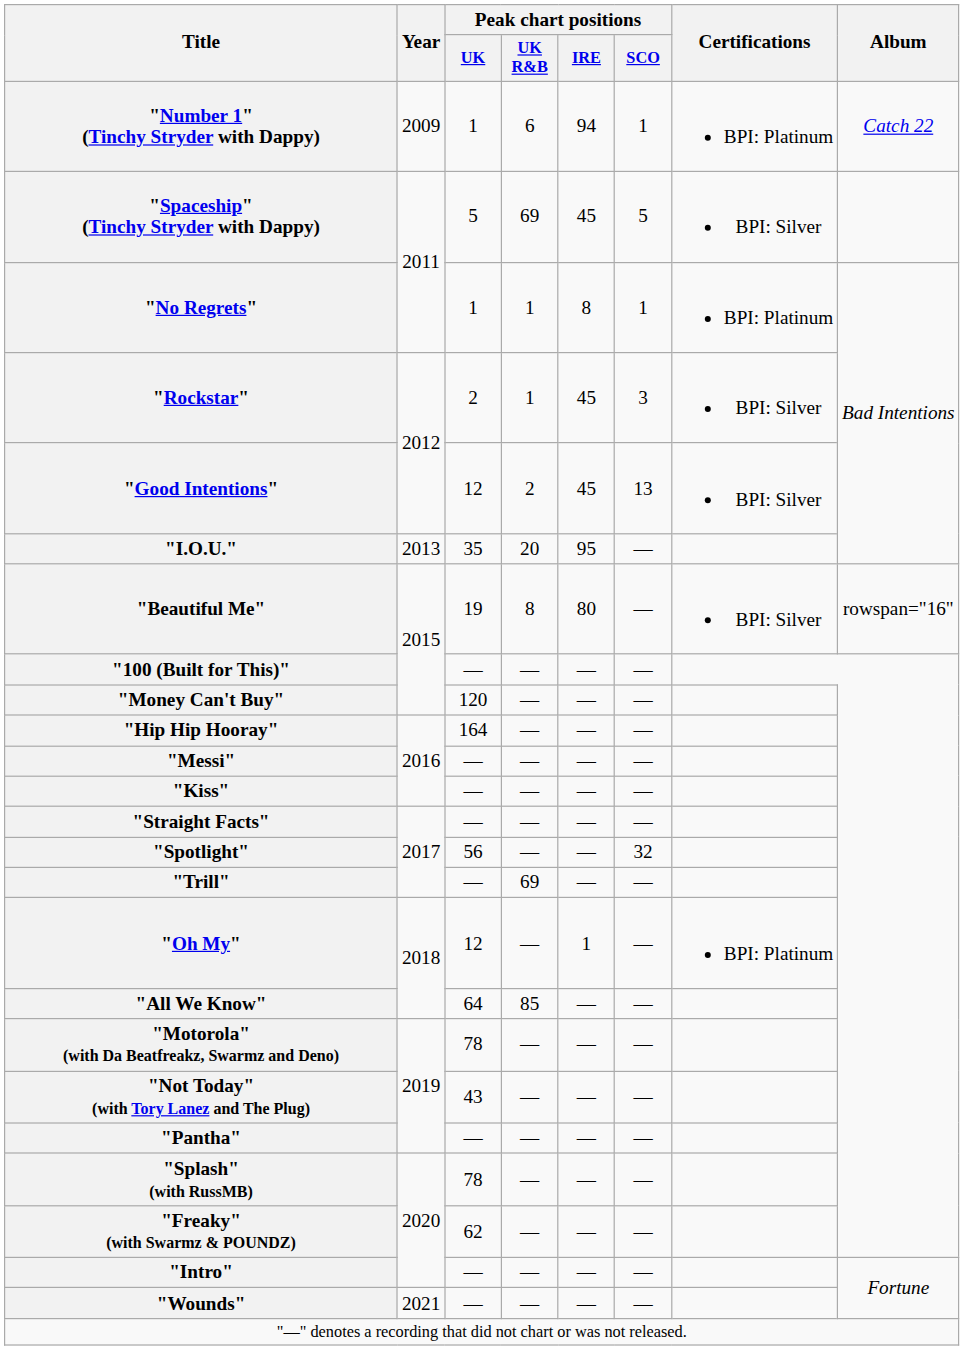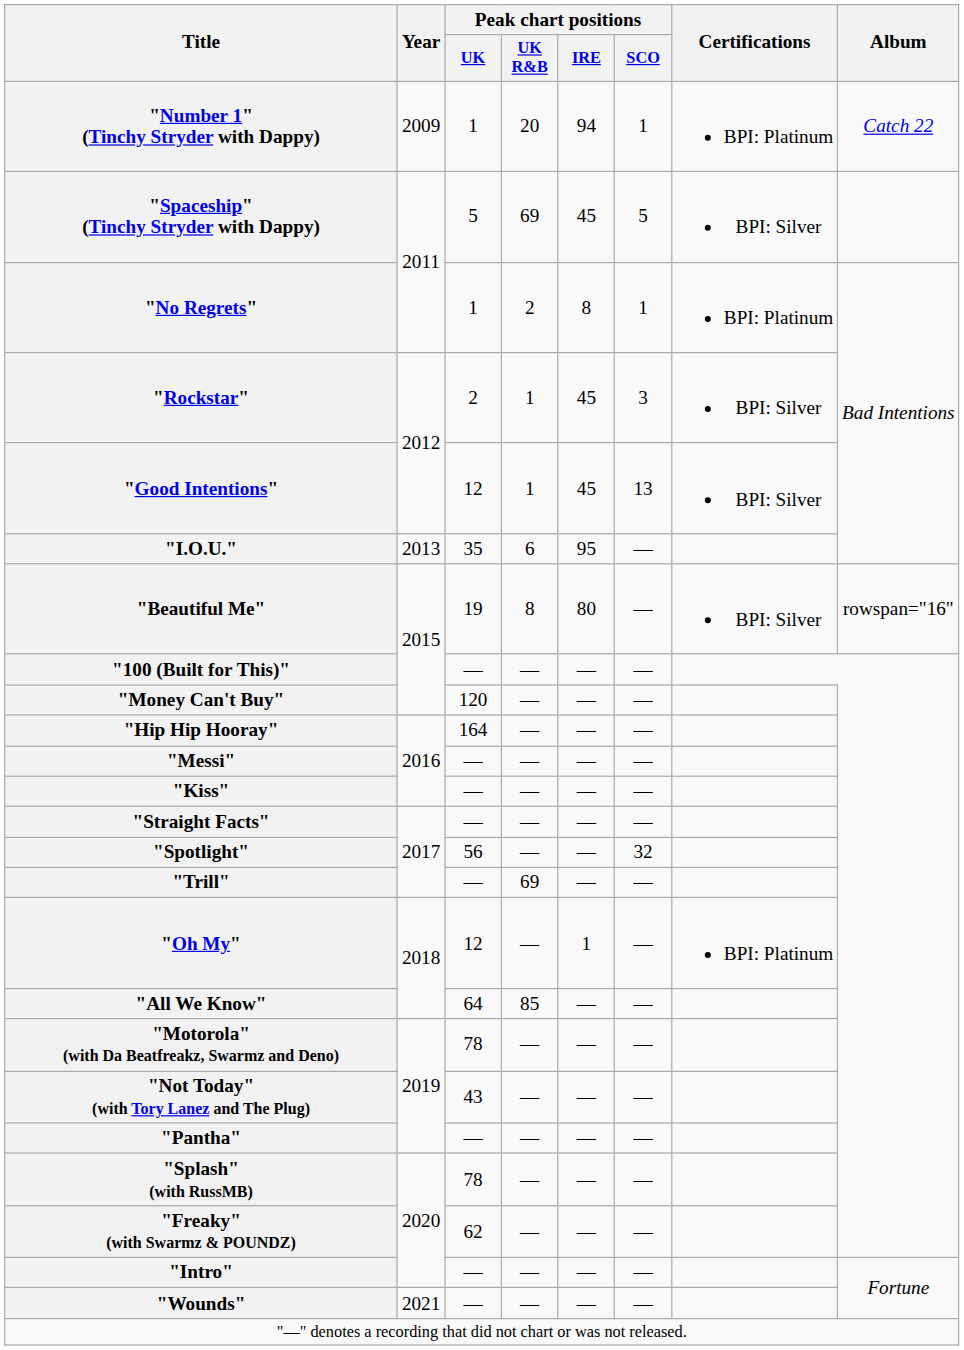(530, 126) 6 -> (530, 126) 20
(530, 307) 1 -> (530, 307) 2
(530, 488) 2 -> (530, 488) 1
(530, 548) 20 -> (530, 548) 6
